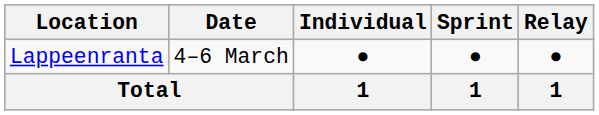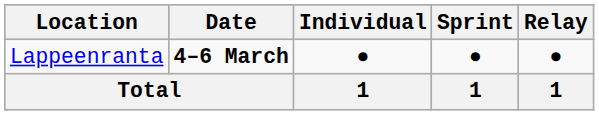(231, 57) normal -> (231, 57) bold
